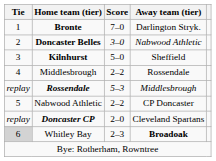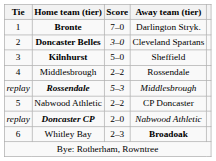(168, 42) Nabwood Athletic -> (168, 42) Cleveland Spartans
(168, 118) Cleveland Spartans -> (168, 118) Nabwood Athletic
(18, 133) lightgrey background -> (18, 133) no background
